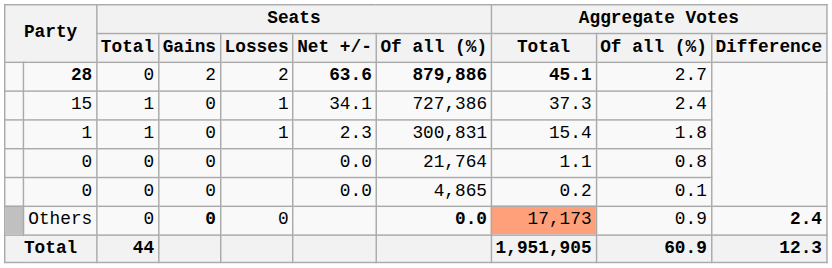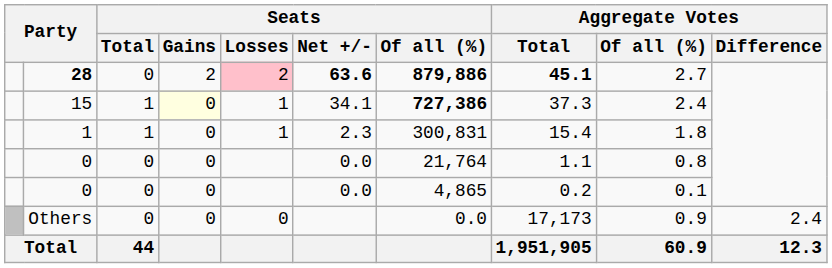(283, 77) no background -> (283, 77) pink background
(211, 106) no background -> (211, 106) lightyellow background
(450, 106) normal -> (450, 106) bold
(211, 220) bold -> (211, 220) normal
(471, 220) bold -> (471, 220) normal
(560, 220) lightsalmon background -> (560, 220) no background
(806, 220) bold -> (806, 220) normal
